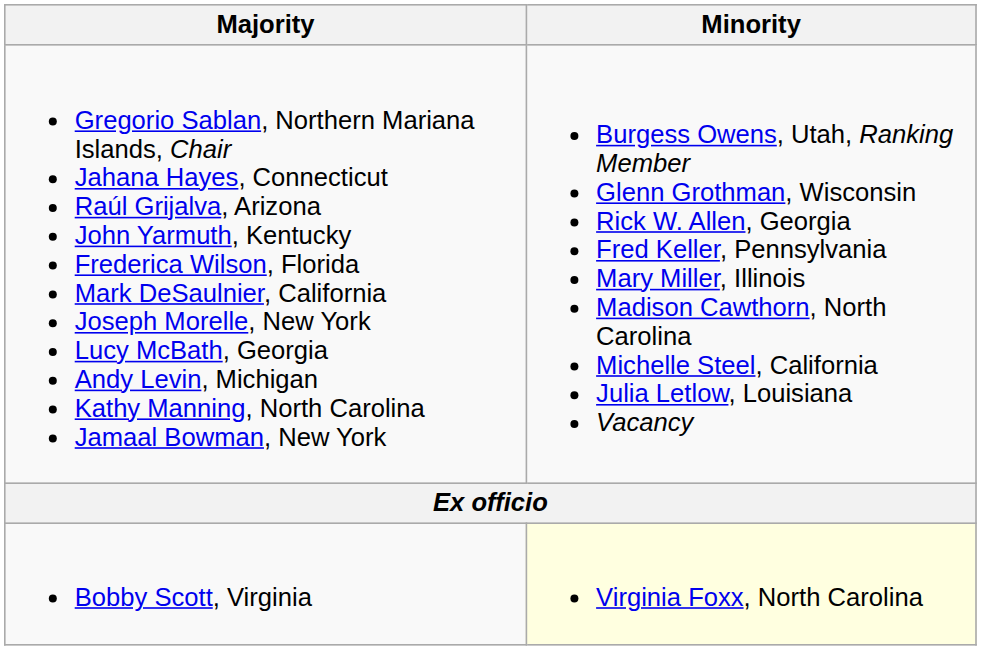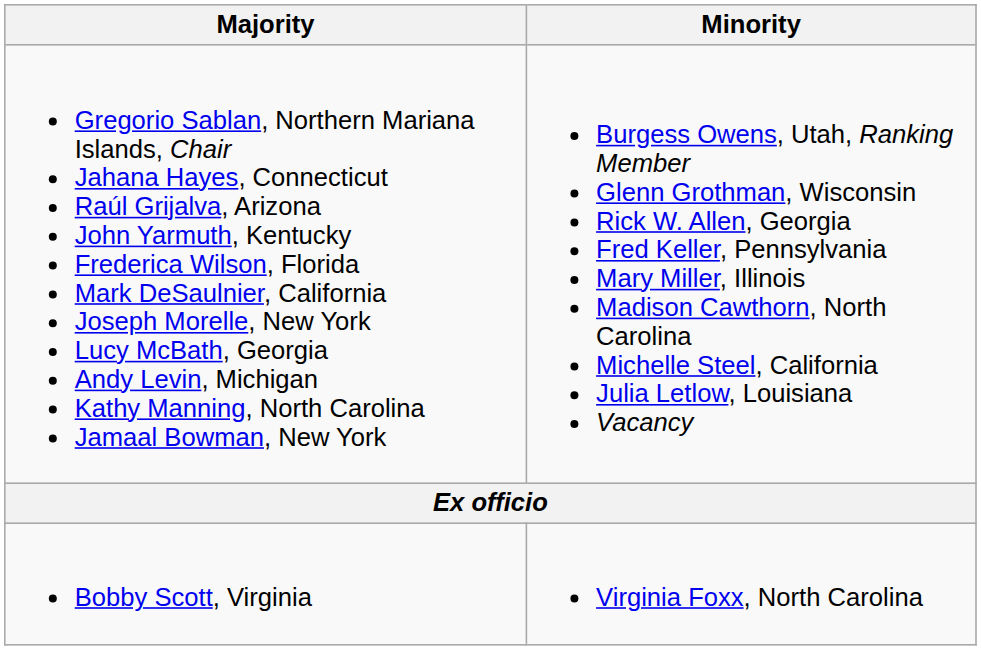(751, 598) lightyellow background -> (751, 598) no background
